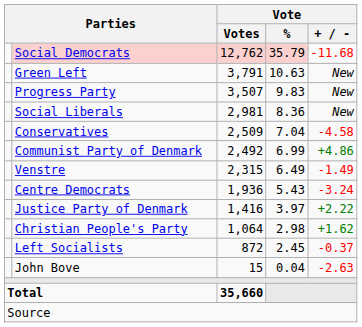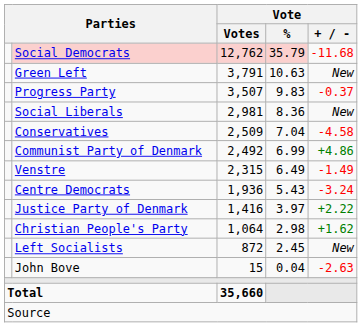(343, 92) New -> (336, 92) -0.37
(336, 248) -0.37 -> (343, 248) New
